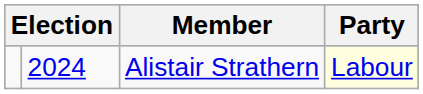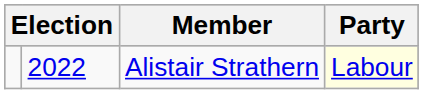(57, 66) 2024 -> (57, 66) 2022
